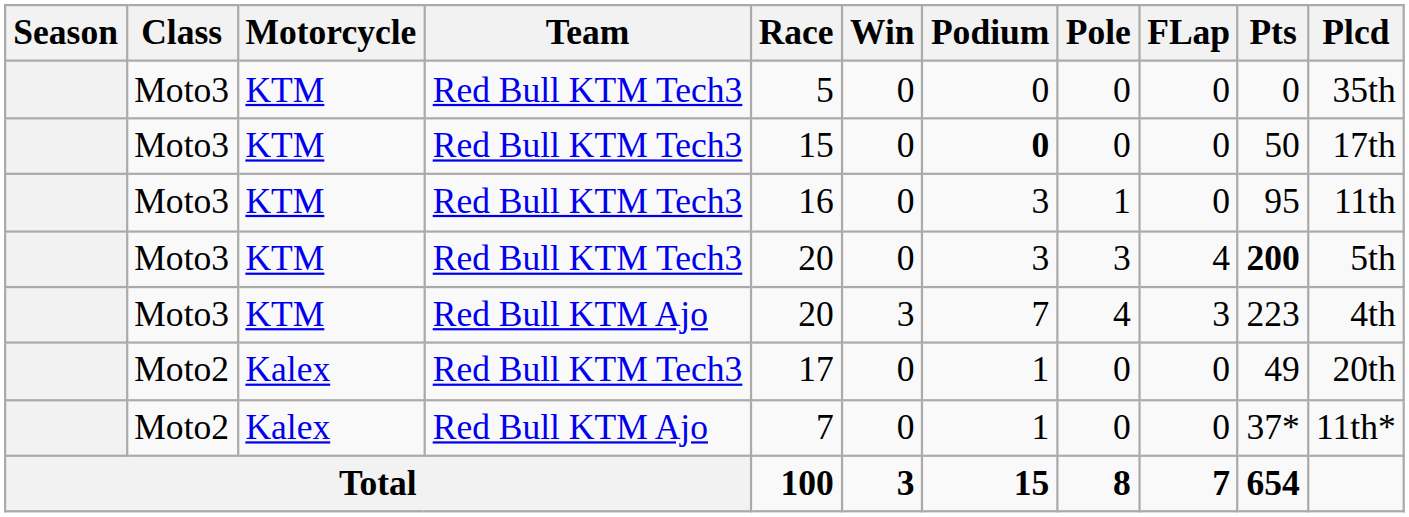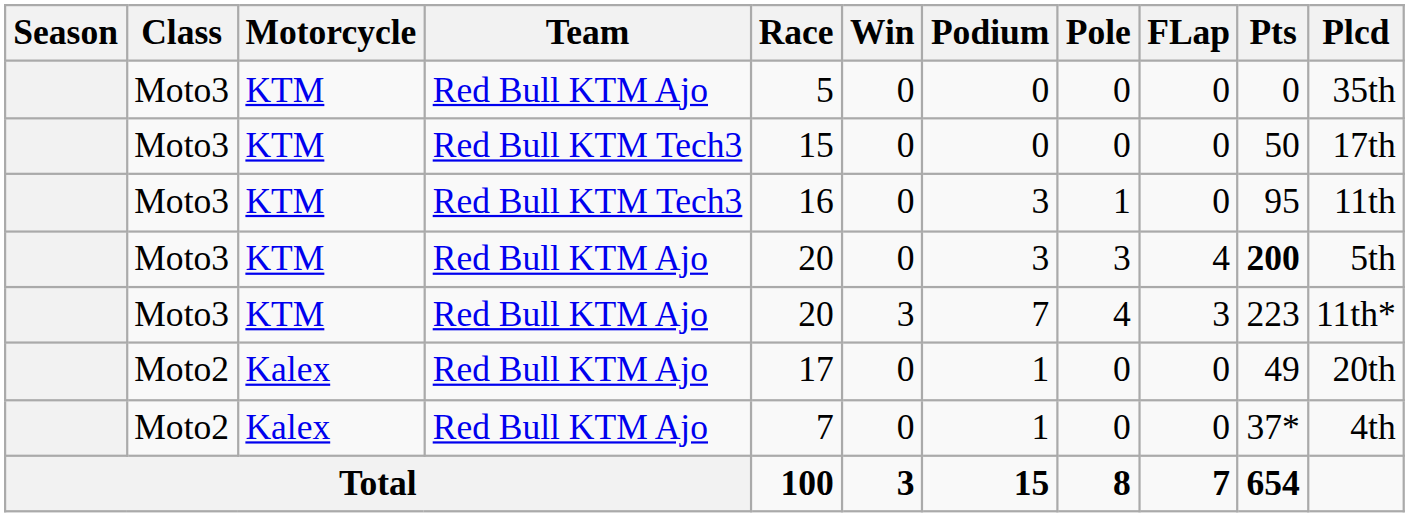(588, 88) Red Bull KTM Tech3 -> (570, 88) Red Bull KTM Ajo
(1040, 145) bold -> (1040, 145) normal
(588, 257) Red Bull KTM Tech3 -> (570, 257) Red Bull KTM Ajo
(1373, 314) 4th -> (1356, 314) 11th*
(588, 370) Red Bull KTM Tech3 -> (570, 370) Red Bull KTM Ajo
(1356, 426) 11th* -> (1373, 426) 4th
